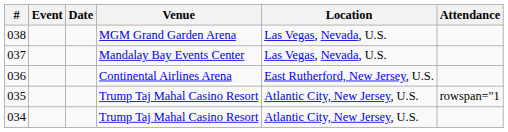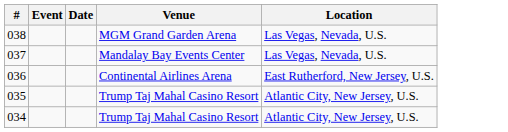- column: (470, 15)
